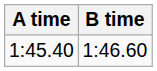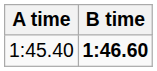(115, 50) normal -> (115, 50) bold
